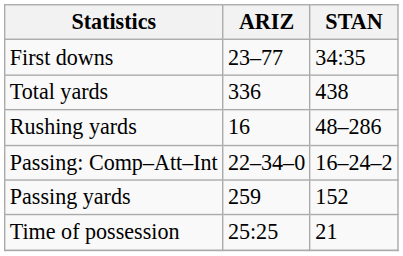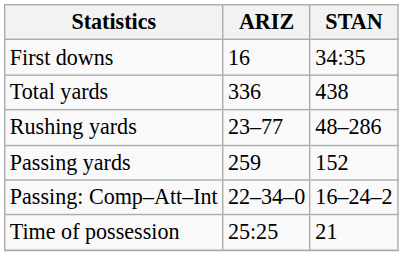(256, 57) 23–77 -> (239, 57) 16
(239, 127) 16 -> (256, 127) 23–77
rows swapped: (70, 197) <-> (114, 162)
